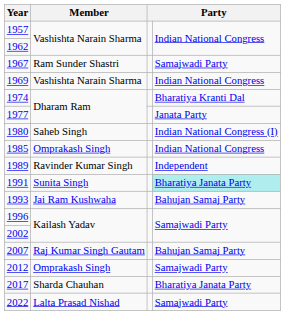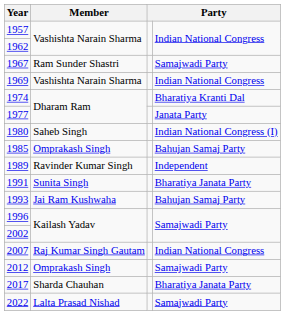(210, 149) Indian National Congress -> (200, 149) Bahujan Samaj Party
(203, 183) paleturquoise background -> (203, 183) no background
(200, 251) Bahujan Samaj Party -> (210, 251) Indian National Congress
